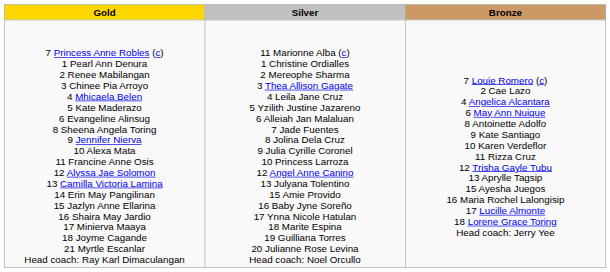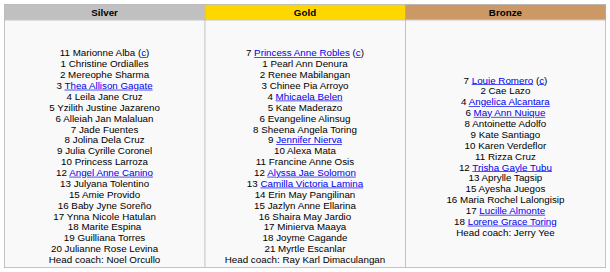columns swapped: (105, 12) <-> (305, 12)
